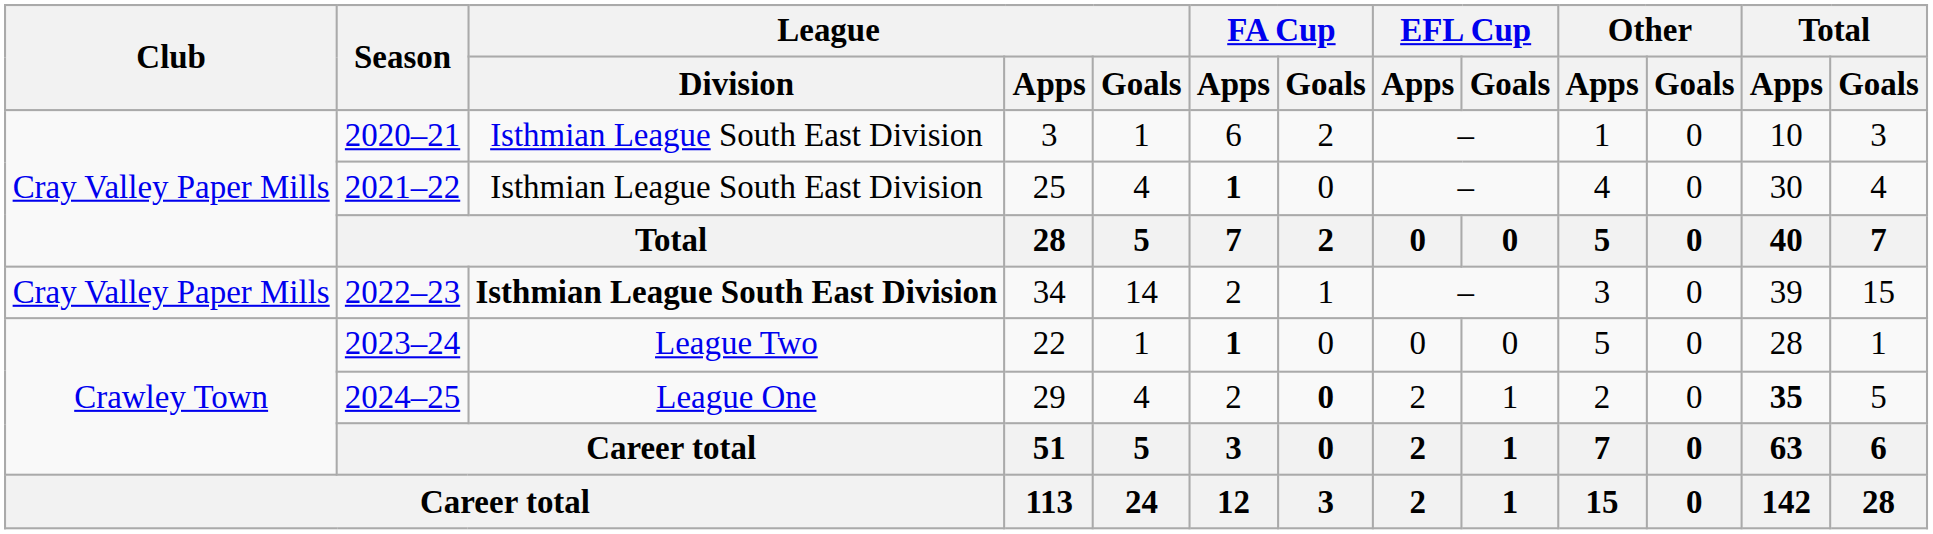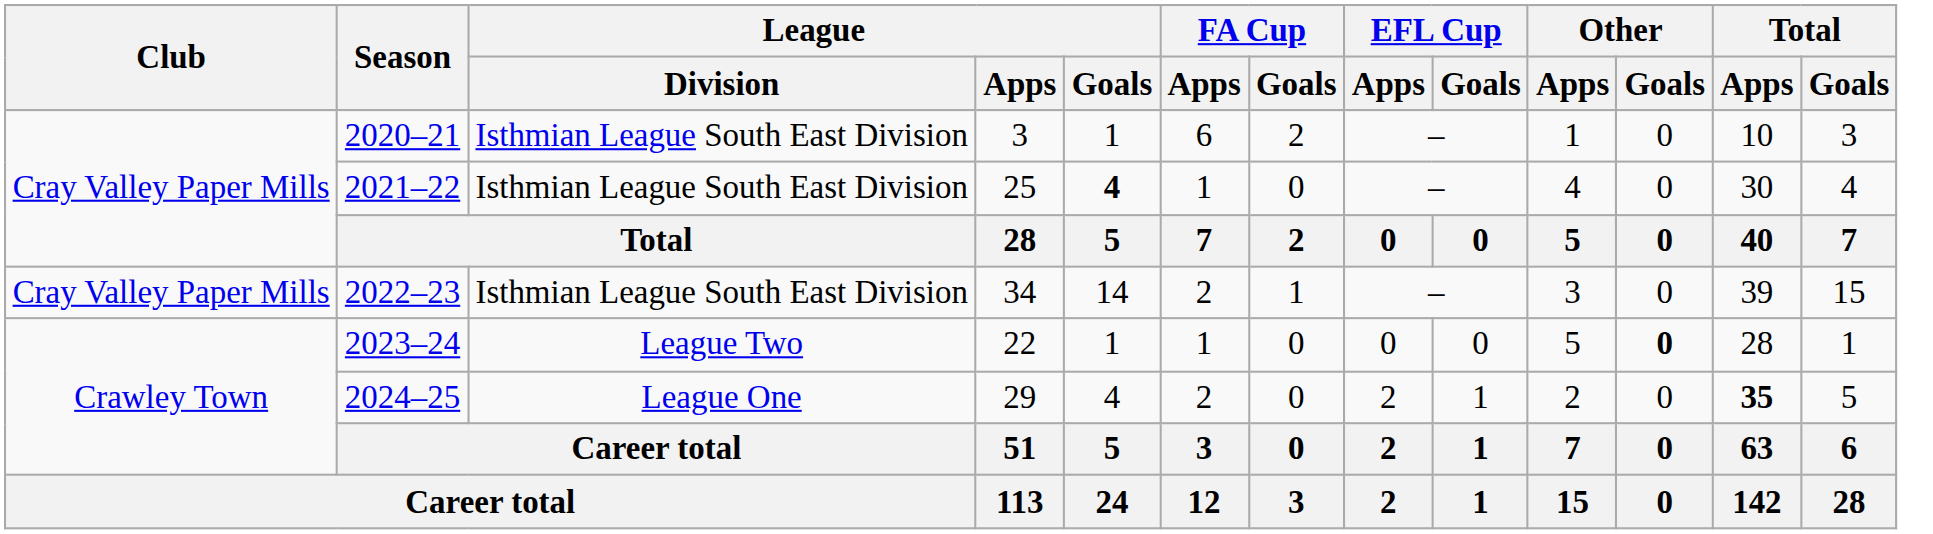(1141, 187) normal -> (1112, 187) bold
(1233, 187) bold -> (1204, 187) normal
(736, 291) bold -> (722, 291) normal
(1233, 344) bold -> (1204, 344) normal
(1694, 344) normal -> (1665, 344) bold
(1326, 396) bold -> (1296, 396) normal
